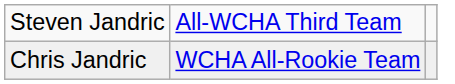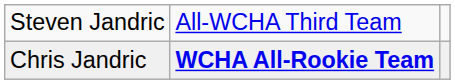(298, 60) normal -> (305, 60) bold
